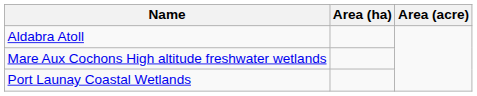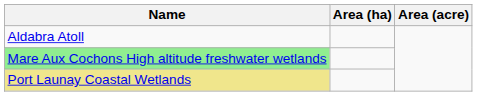(167, 58) no background -> (167, 58) lightgreen background
(99, 79) no background -> (99, 79) khaki background
